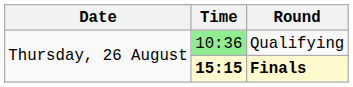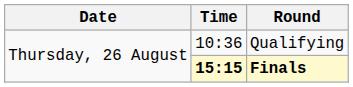(219, 43) lightgreen background -> (219, 43) no background
